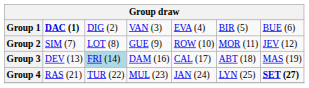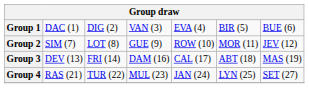(62, 27) bold -> (62, 27) normal
(104, 59) lightblue background -> (104, 59) no background
(281, 74) bold -> (280, 74) normal
